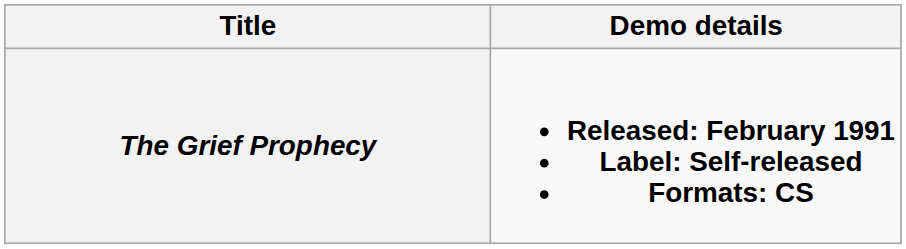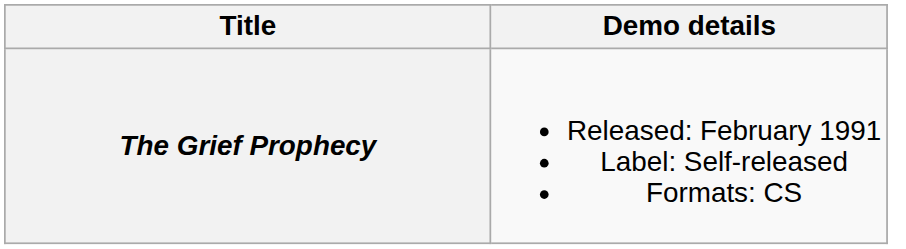(696, 162) bold -> (689, 162) normal
